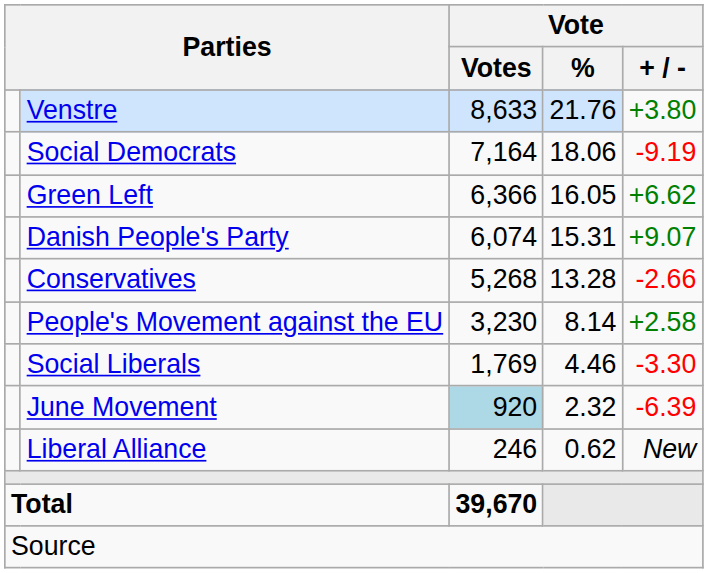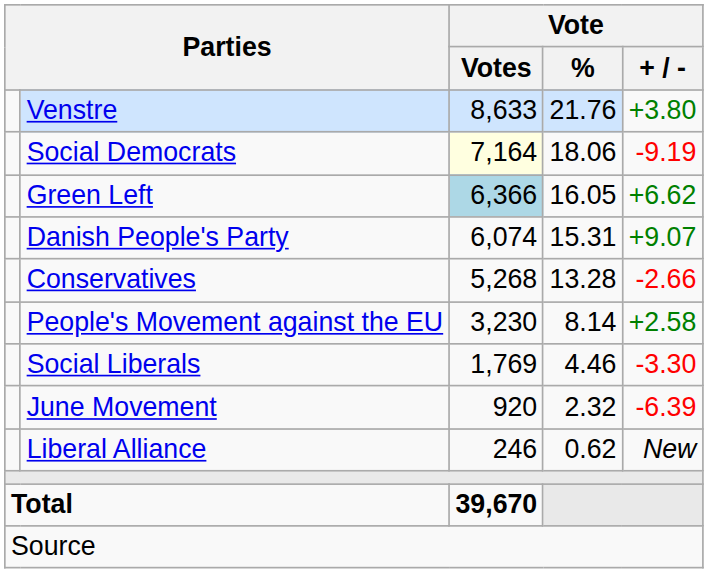(504, 152) no background -> (504, 152) lightyellow background
(504, 195) no background -> (504, 195) lightblue background
(515, 407) lightblue background -> (515, 407) no background
